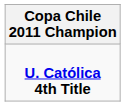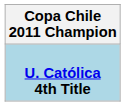(63, 80) no background -> (63, 80) lightblue background
